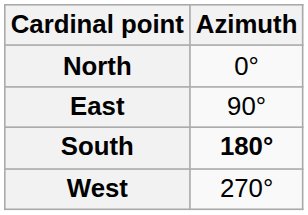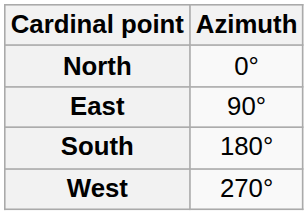(247, 147) bold -> (247, 147) normal
